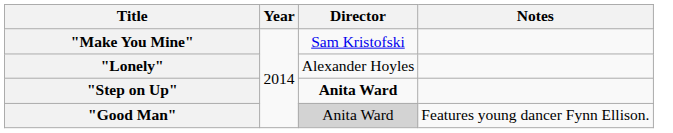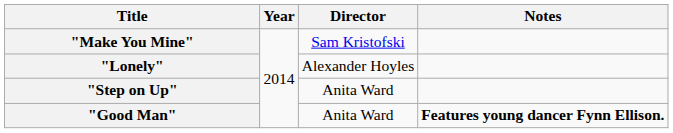(358, 90) bold -> (358, 90) normal
(358, 115) lightgrey background -> (358, 115) no background
(535, 115) normal -> (543, 115) bold
